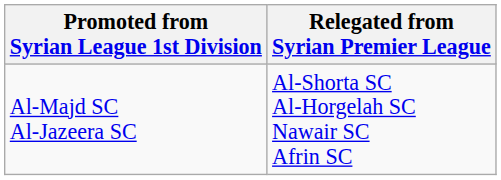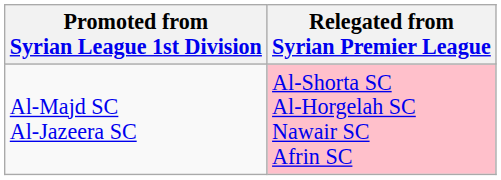(344, 119) no background -> (344, 119) pink background
